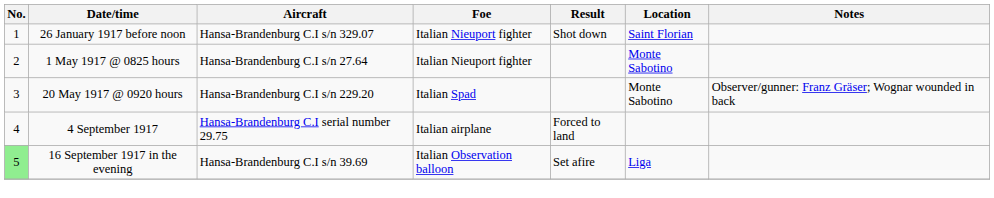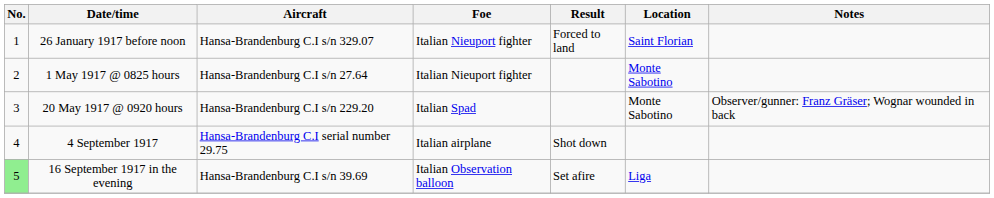(580, 34) Shot down -> (577, 41) Forced to land
(577, 128) Forced to land -> (580, 142) Shot down
